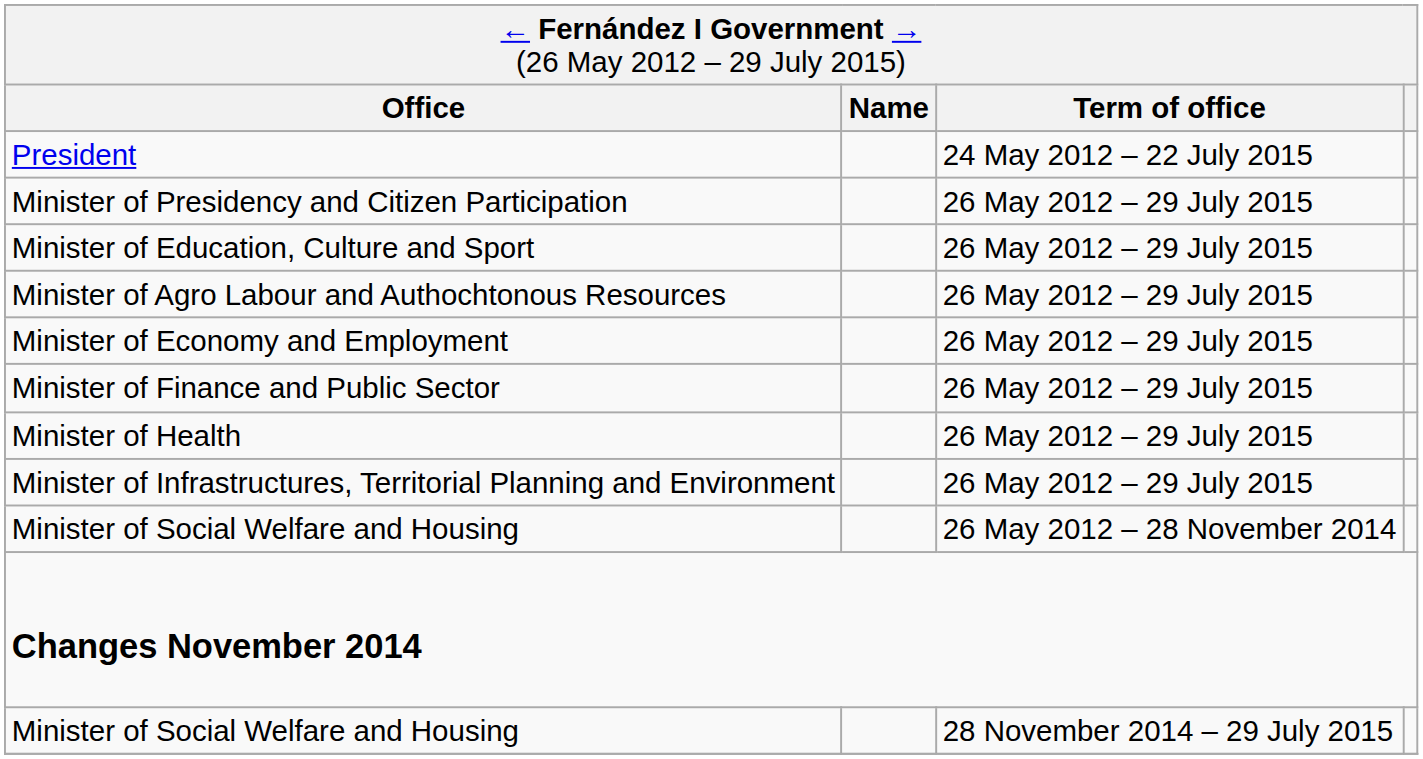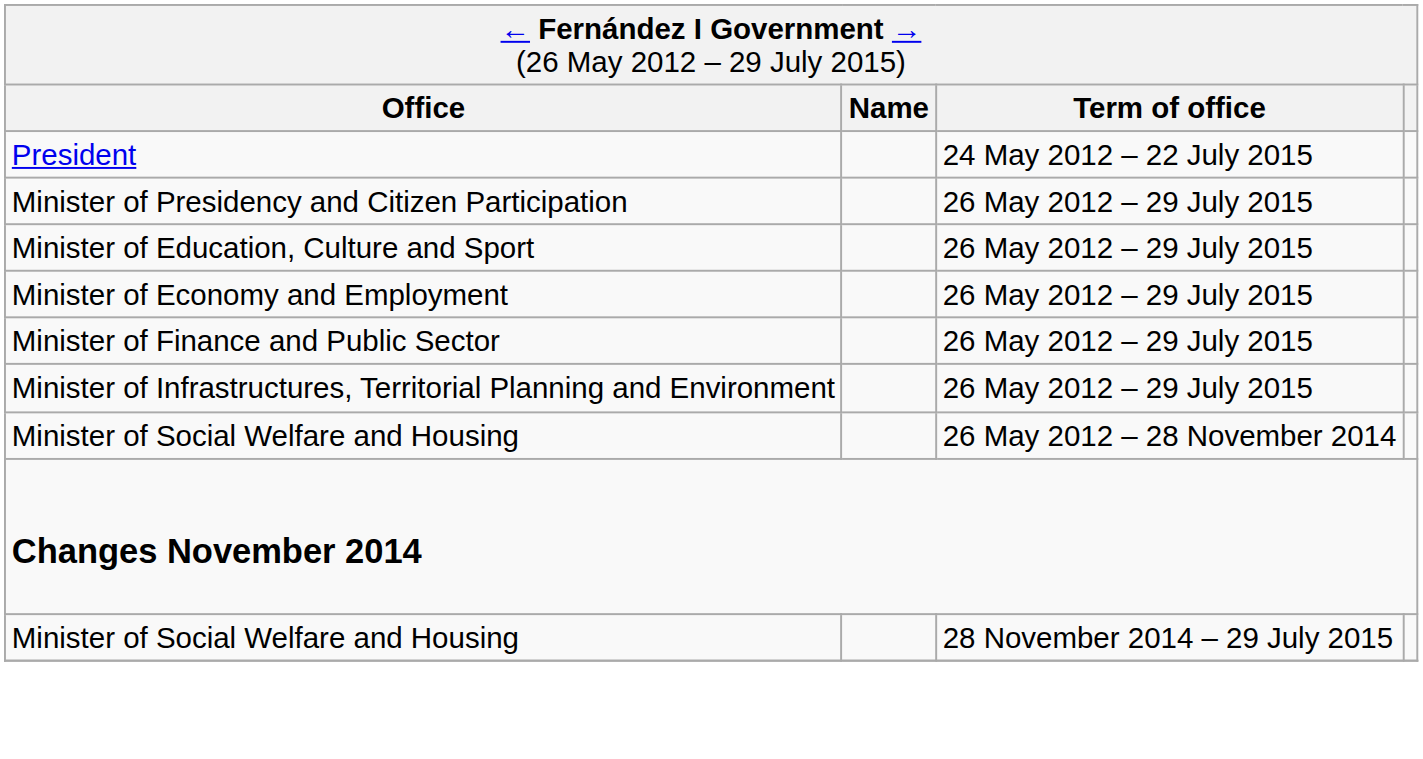- row: (369, 295)
- row: (126, 435)
